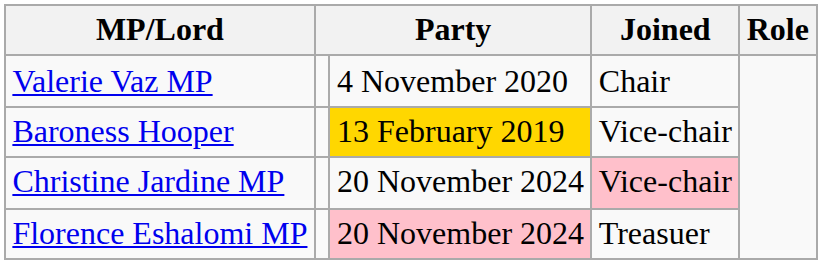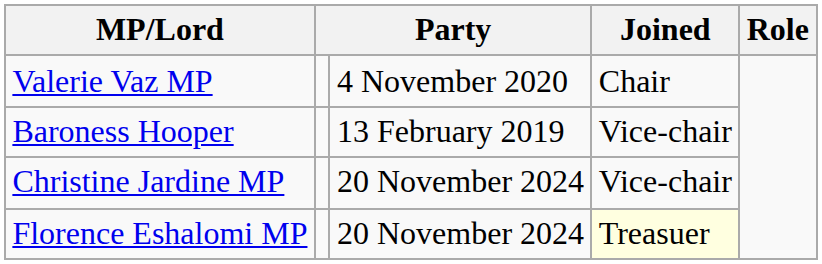(451, 131) gold background -> (451, 131) no background
(665, 182) pink background -> (665, 182) no background
(460, 232) pink background -> (460, 232) no background
(654, 232) no background -> (654, 232) lightyellow background
